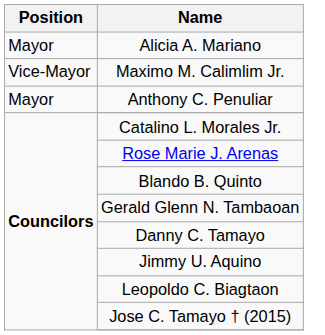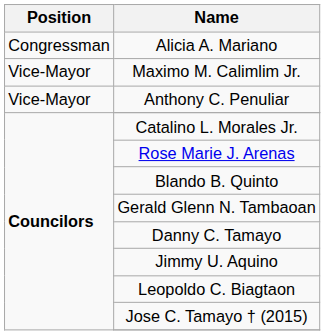(31, 45) Mayor -> (59, 45) Congressman
(31, 99) Mayor -> (49, 99) Vice-Mayor
